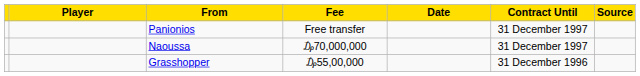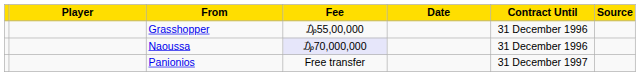rows swapped: (172, 29) <-> (179, 63)
(335, 46) no background -> (335, 46) lavender background
(543, 46) 31 December 1997 -> (543, 46) 31 December 1996
